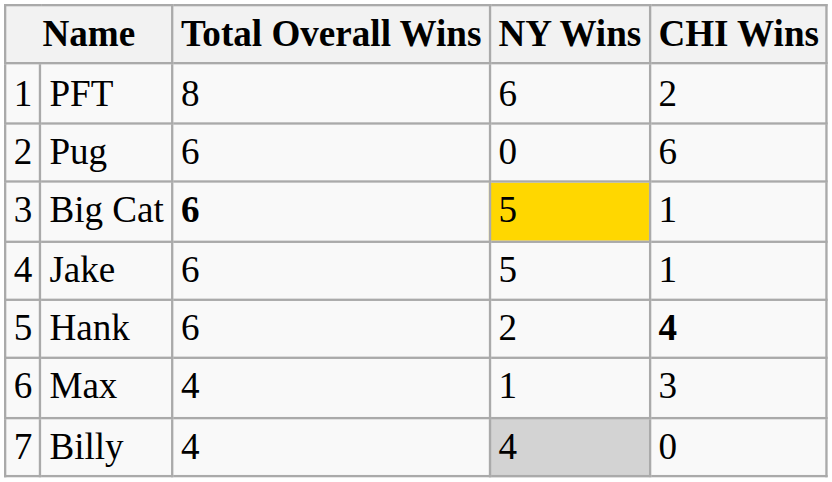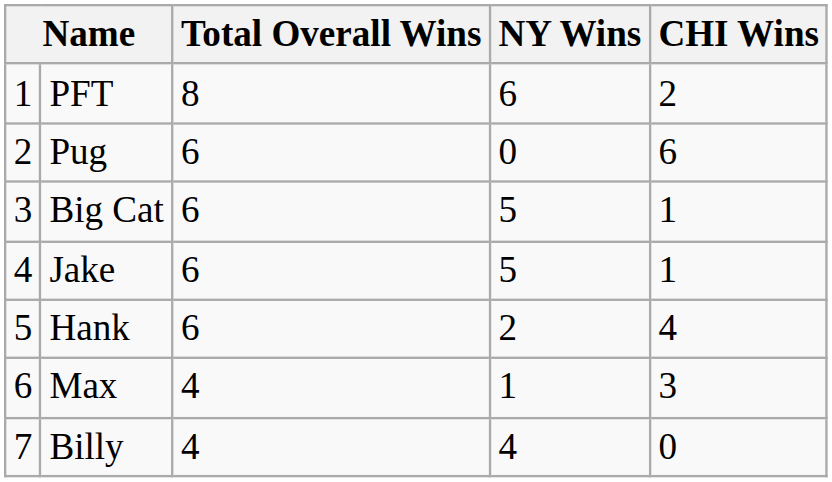(190, 210) bold -> (190, 210) normal
(508, 210) gold background -> (508, 210) no background
(668, 328) bold -> (668, 328) normal
(508, 446) lightgrey background -> (508, 446) no background
